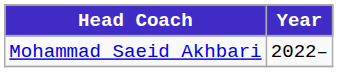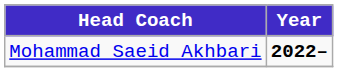(299, 51) normal -> (299, 51) bold
